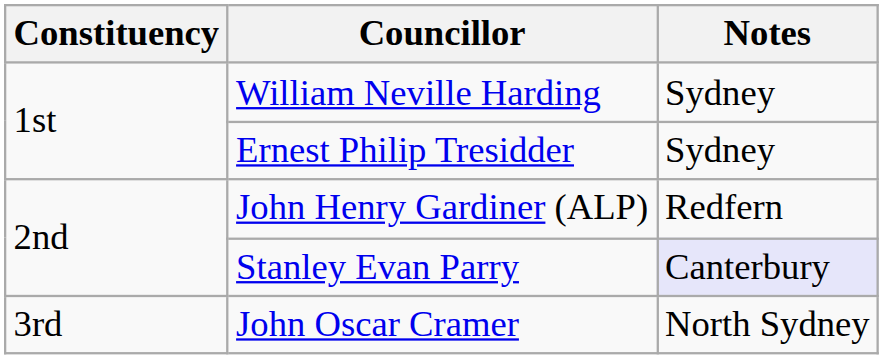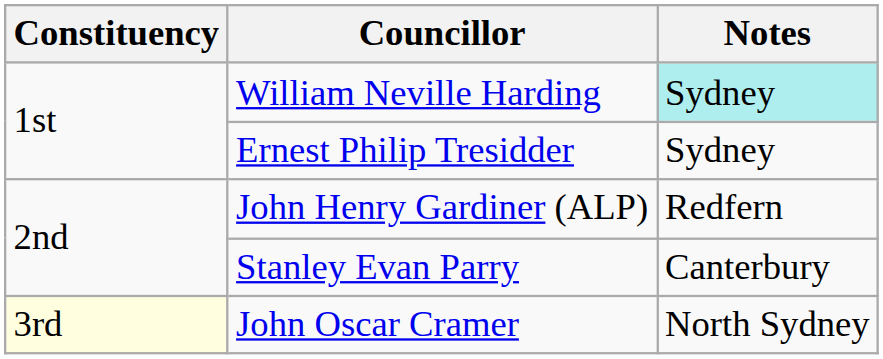(720, 91) no background -> (720, 91) paleturquoise background
(748, 265) lavender background -> (748, 265) no background
(38, 324) no background -> (38, 324) lightyellow background
